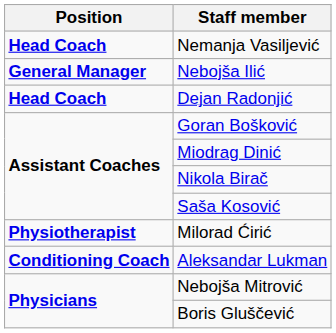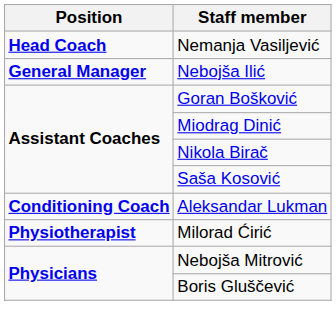- row: (235, 98)
rows swapped: (252, 260) <-> (224, 233)
